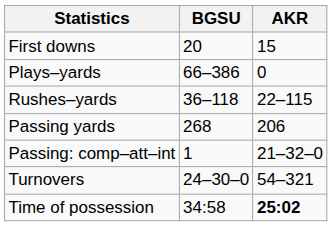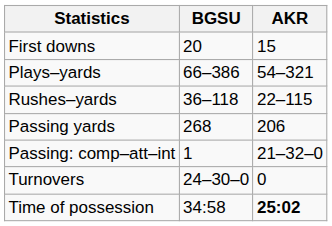(262, 72) 0 -> (285, 72) 54–321
(285, 180) 54–321 -> (262, 180) 0
